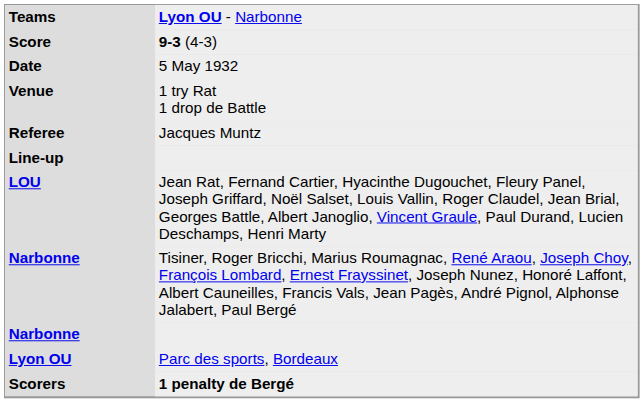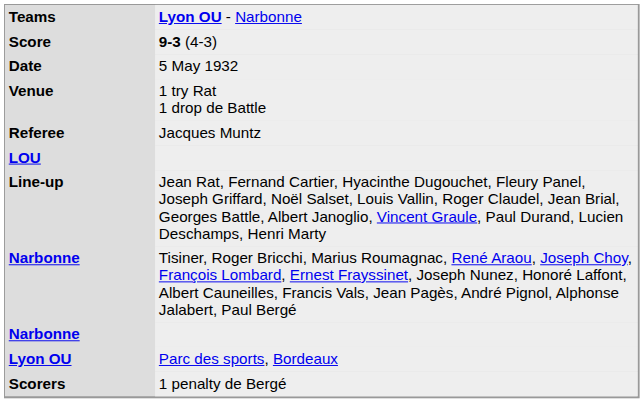(36, 157) Line-up -> (25, 157) LOU
(25, 182) LOU -> (36, 182) Line-up
(226, 384) bold -> (223, 384) normal
